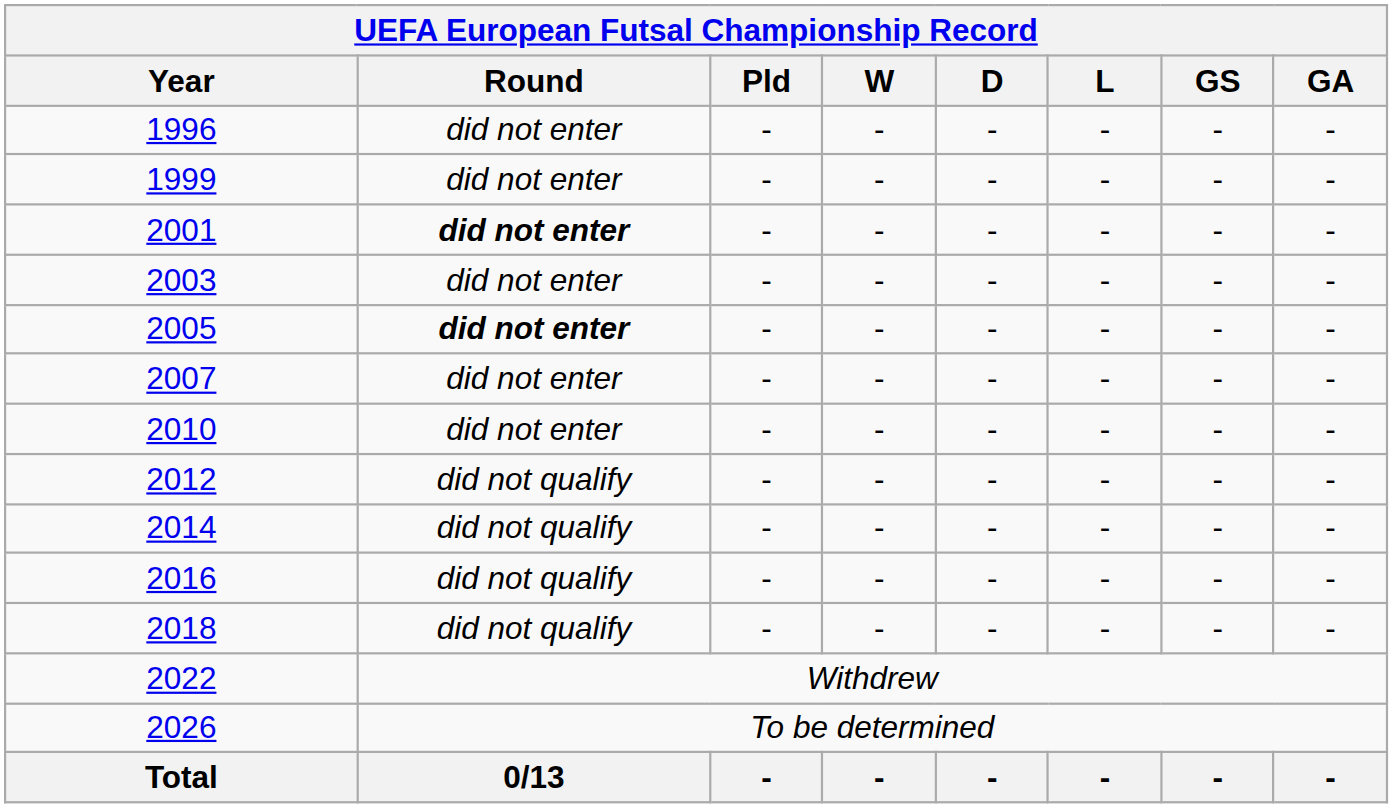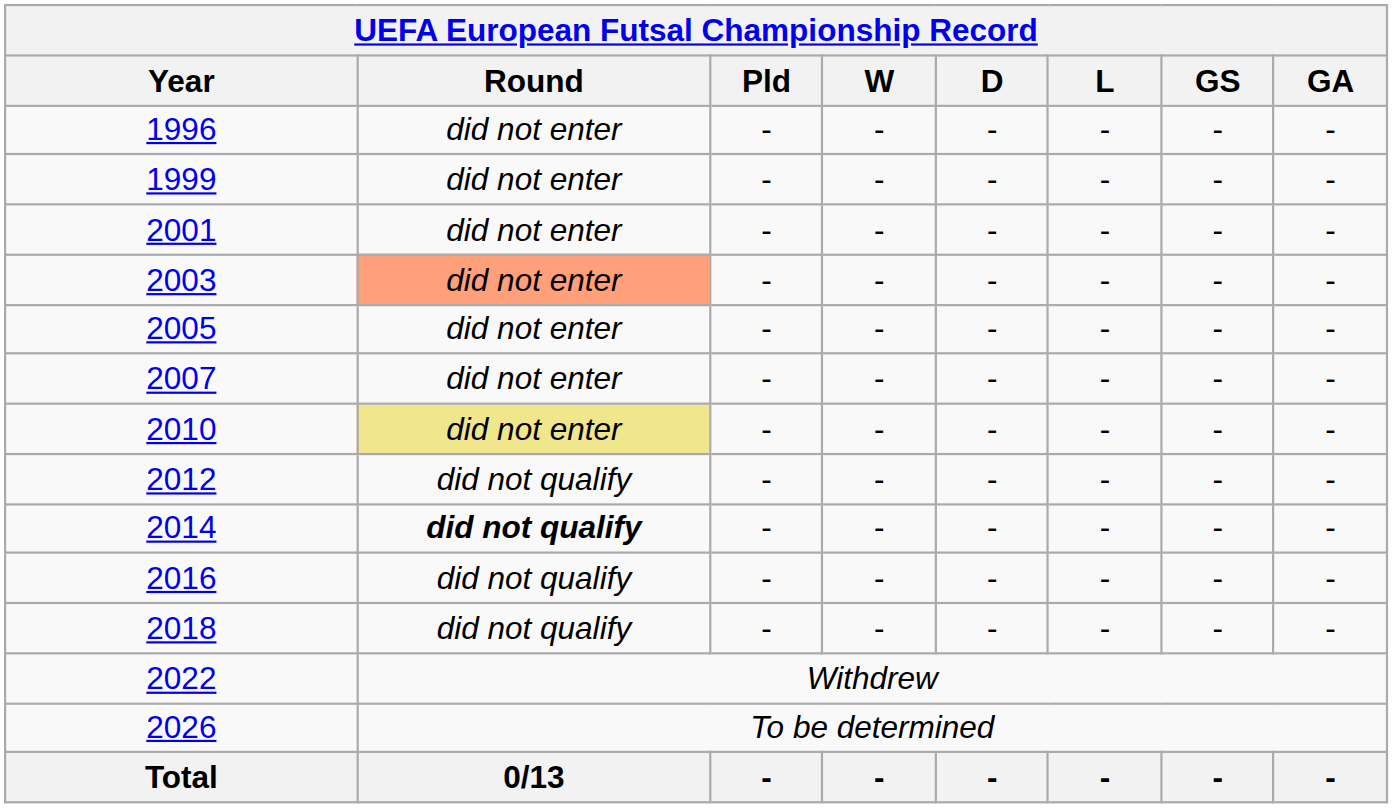(534, 230) bold -> (534, 230) normal
(534, 280) no background -> (534, 280) lightsalmon background
(534, 329) bold -> (534, 329) normal
(534, 429) no background -> (534, 429) khaki background
(534, 529) normal -> (534, 529) bold
